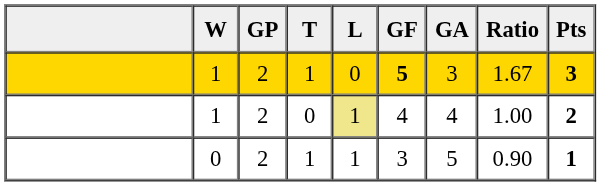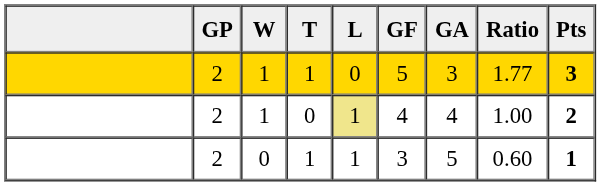columns swapped: (263, 28) <-> (216, 28)
(402, 73) bold -> (402, 73) normal
(512, 73) 1.67 -> (512, 73) 1.77
(512, 158) 0.90 -> (512, 158) 0.60
